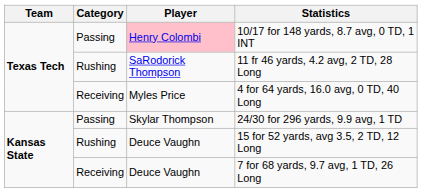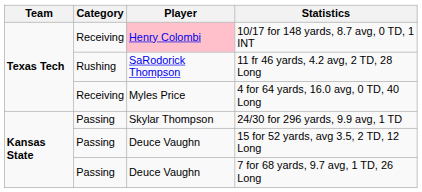(96, 37) Passing -> (100, 37) Receiving
(96, 143) Rushing -> (96, 143) Passing
(100, 172) Receiving -> (96, 172) Passing
